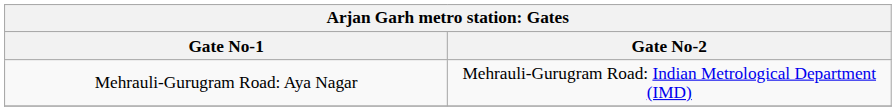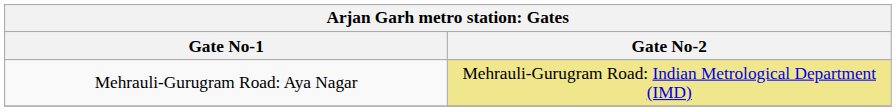(669, 82) no background -> (669, 82) khaki background
